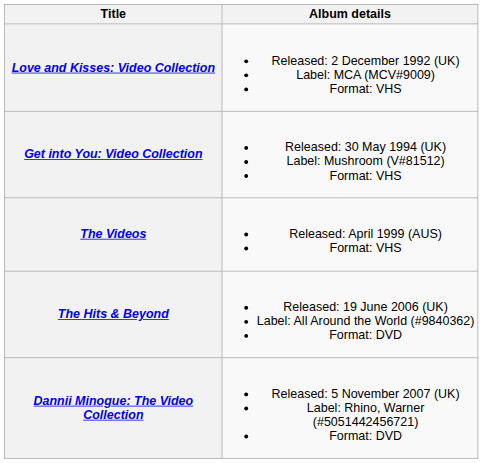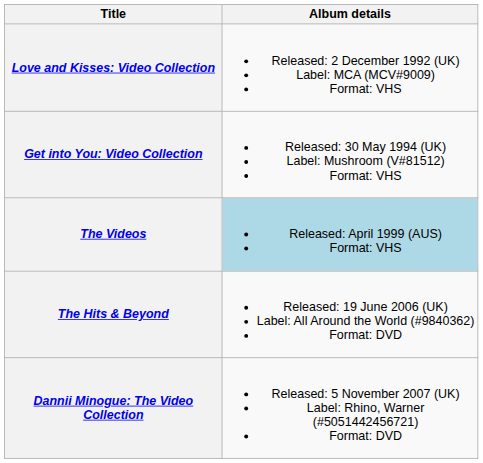(350, 241) no background -> (350, 241) lightblue background
